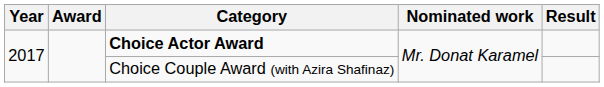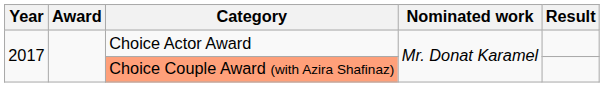(186, 43) bold -> (180, 43) normal
(252, 69) no background -> (252, 69) lightsalmon background
